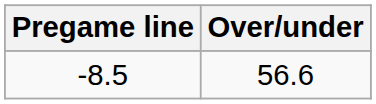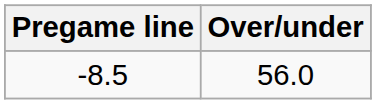(286, 74) 56.6 -> (286, 74) 56.0
